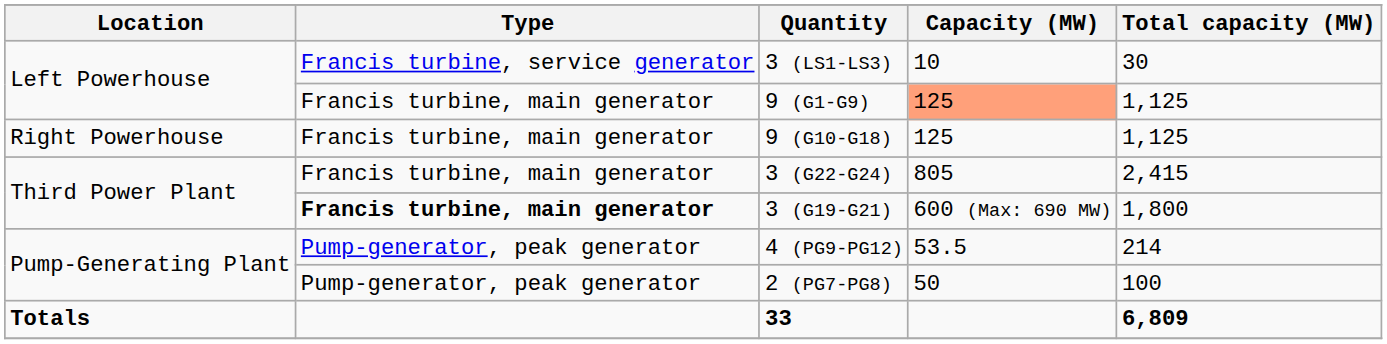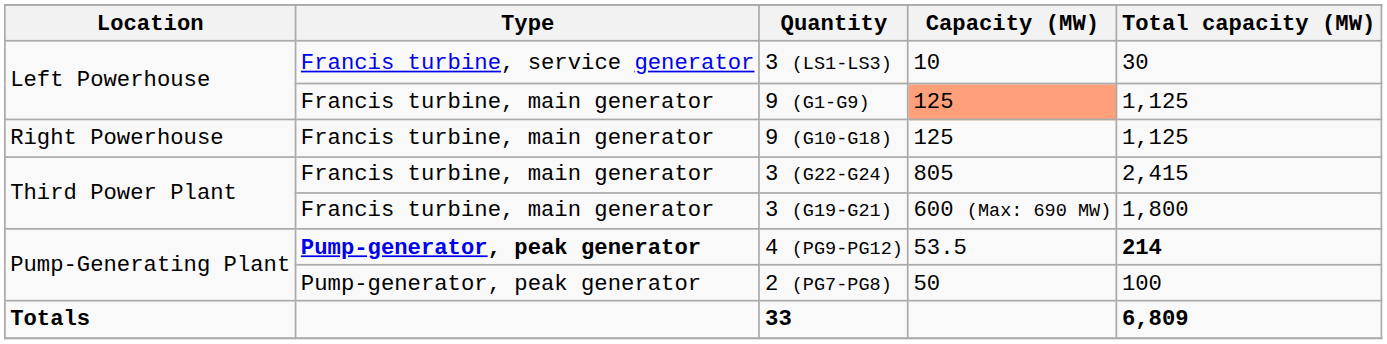(508, 211) bold -> (508, 211) normal
(501, 247) normal -> (501, 247) bold
(1142, 247) normal -> (1142, 247) bold
